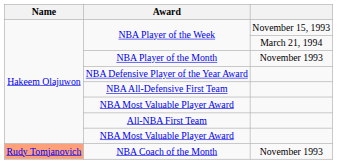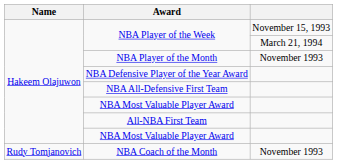(44, 151) lightsalmon background -> (44, 151) no background
